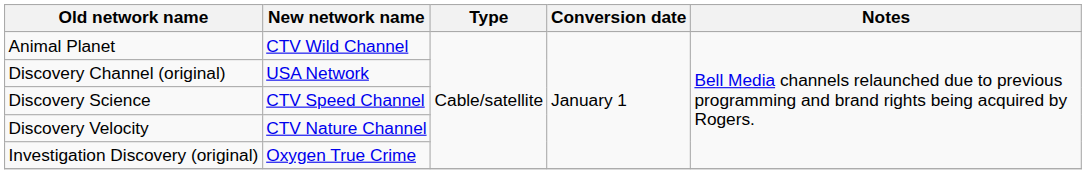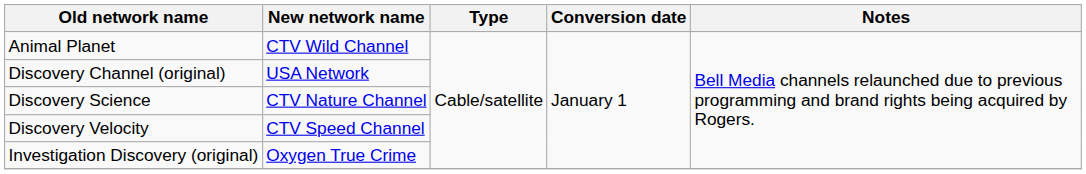(345, 100) CTV Speed Channel -> (346, 100) CTV Nature Channel
(346, 127) CTV Nature Channel -> (345, 127) CTV Speed Channel
